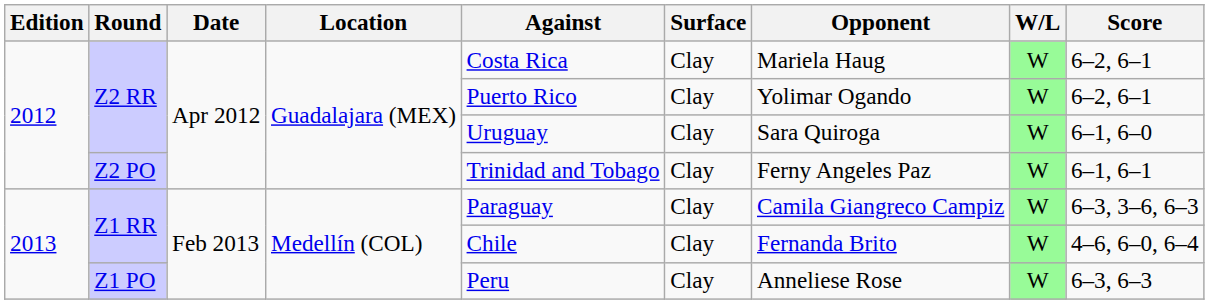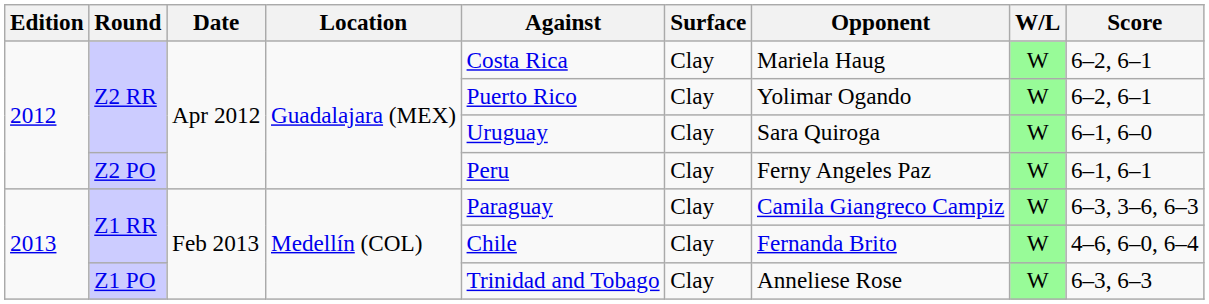(563, 170) Trinidad and Tobago -> (488, 170) Peru
(488, 280) Peru -> (563, 280) Trinidad and Tobago
